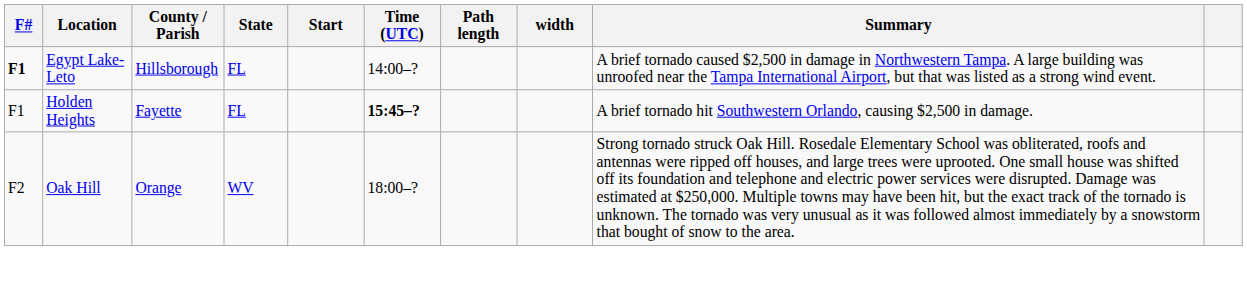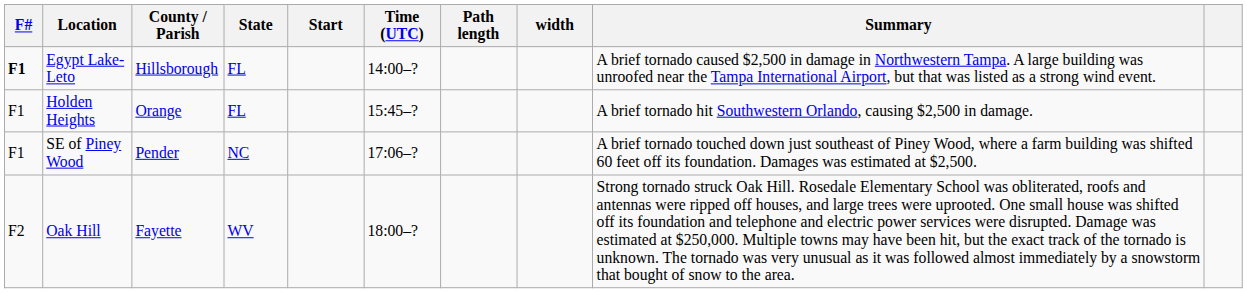(158, 110) Fayette -> (158, 110) Orange
(394, 110) bold -> (393, 110) normal
+ row: (84, 153)
(158, 188) Orange -> (158, 231) Fayette
